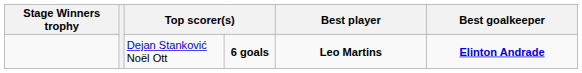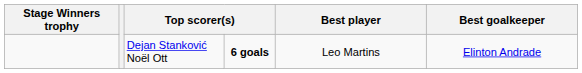(351, 52) bold -> (351, 52) normal
(502, 52) bold -> (502, 52) normal
